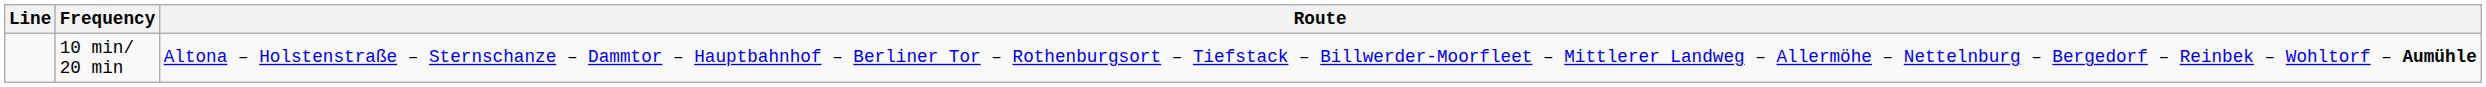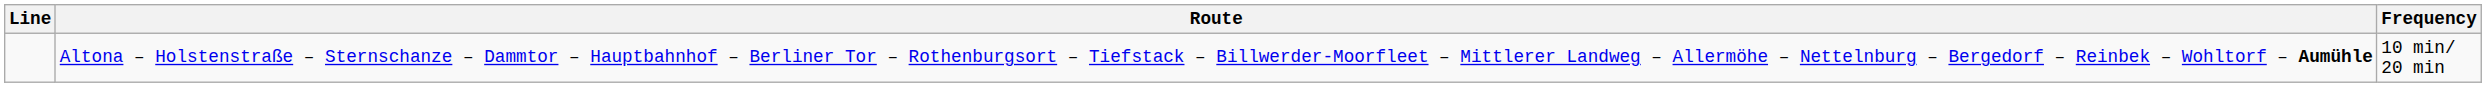columns swapped: (1320, 19) <-> (108, 19)
